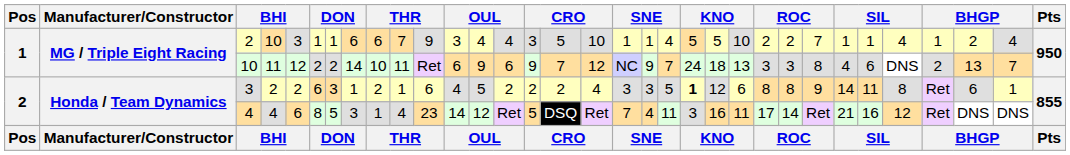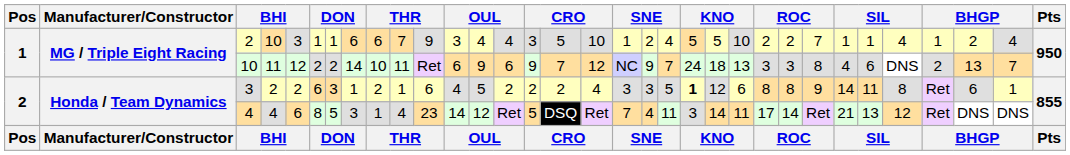(650, 40) 1 -> (650, 40) 2
(717, 113) 16 -> (717, 113) 14
(870, 113) 16 -> (870, 113) 13
